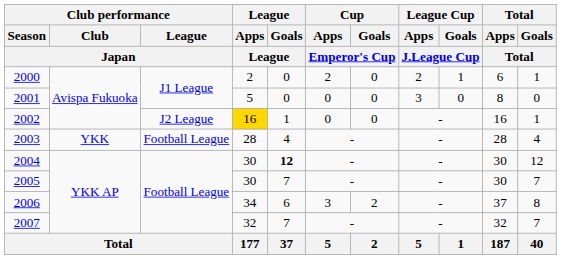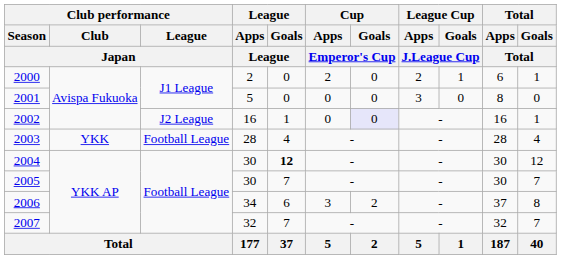(250, 118) gold background -> (250, 118) no background
(374, 118) no background -> (374, 118) lavender background
